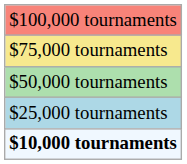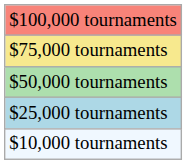(93, 143) bold -> (88, 143) normal
